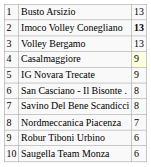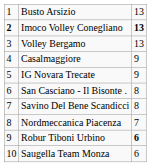(9, 28) normal -> (9, 28) bold
(136, 59) lightyellow background -> (136, 59) no background
(136, 138) normal -> (136, 138) bold
